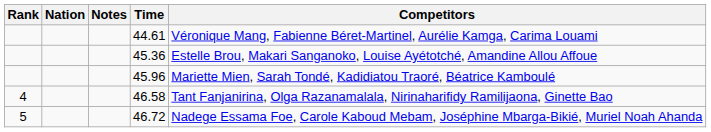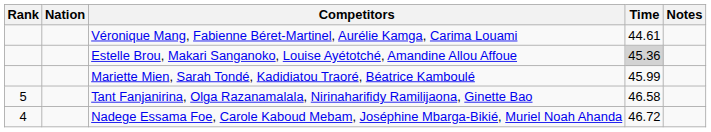columns swapped: (437, 15) <-> (109, 15)
(149, 56) no background -> (644, 56) lightgrey background
(149, 76) 45.96 -> (644, 76) 45.99
(23, 97) 4 -> (23, 97) 5
(23, 117) 5 -> (23, 117) 4
